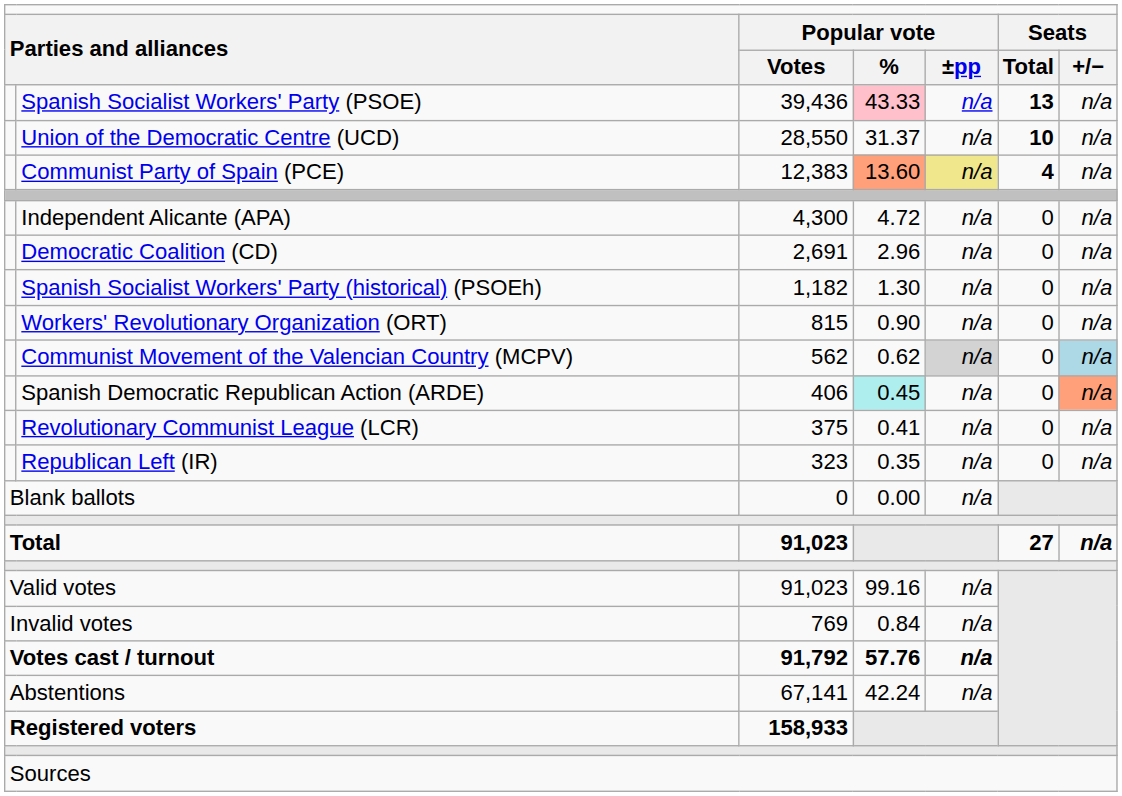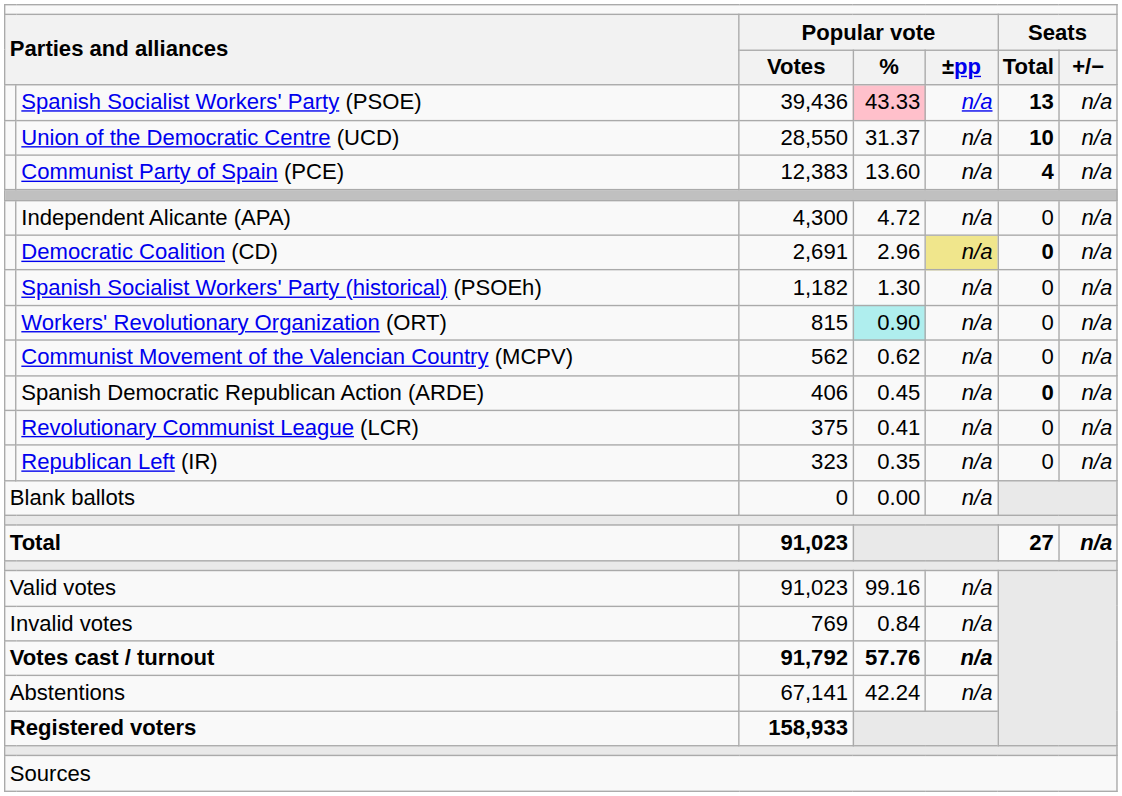(893, 172) lightsalmon background -> (893, 172) no background
(977, 172) khaki background -> (977, 172) no background
(977, 252) no background -> (977, 252) khaki background
(1048, 252) normal -> (1048, 252) bold
(899, 322) no background -> (899, 322) paleturquoise background
(977, 357) lightgrey background -> (977, 357) no background
(1097, 357) lightblue background -> (1097, 357) no background
(899, 392) paleturquoise background -> (899, 392) no background
(1048, 392) normal -> (1048, 392) bold
(1097, 392) lightsalmon background -> (1097, 392) no background
